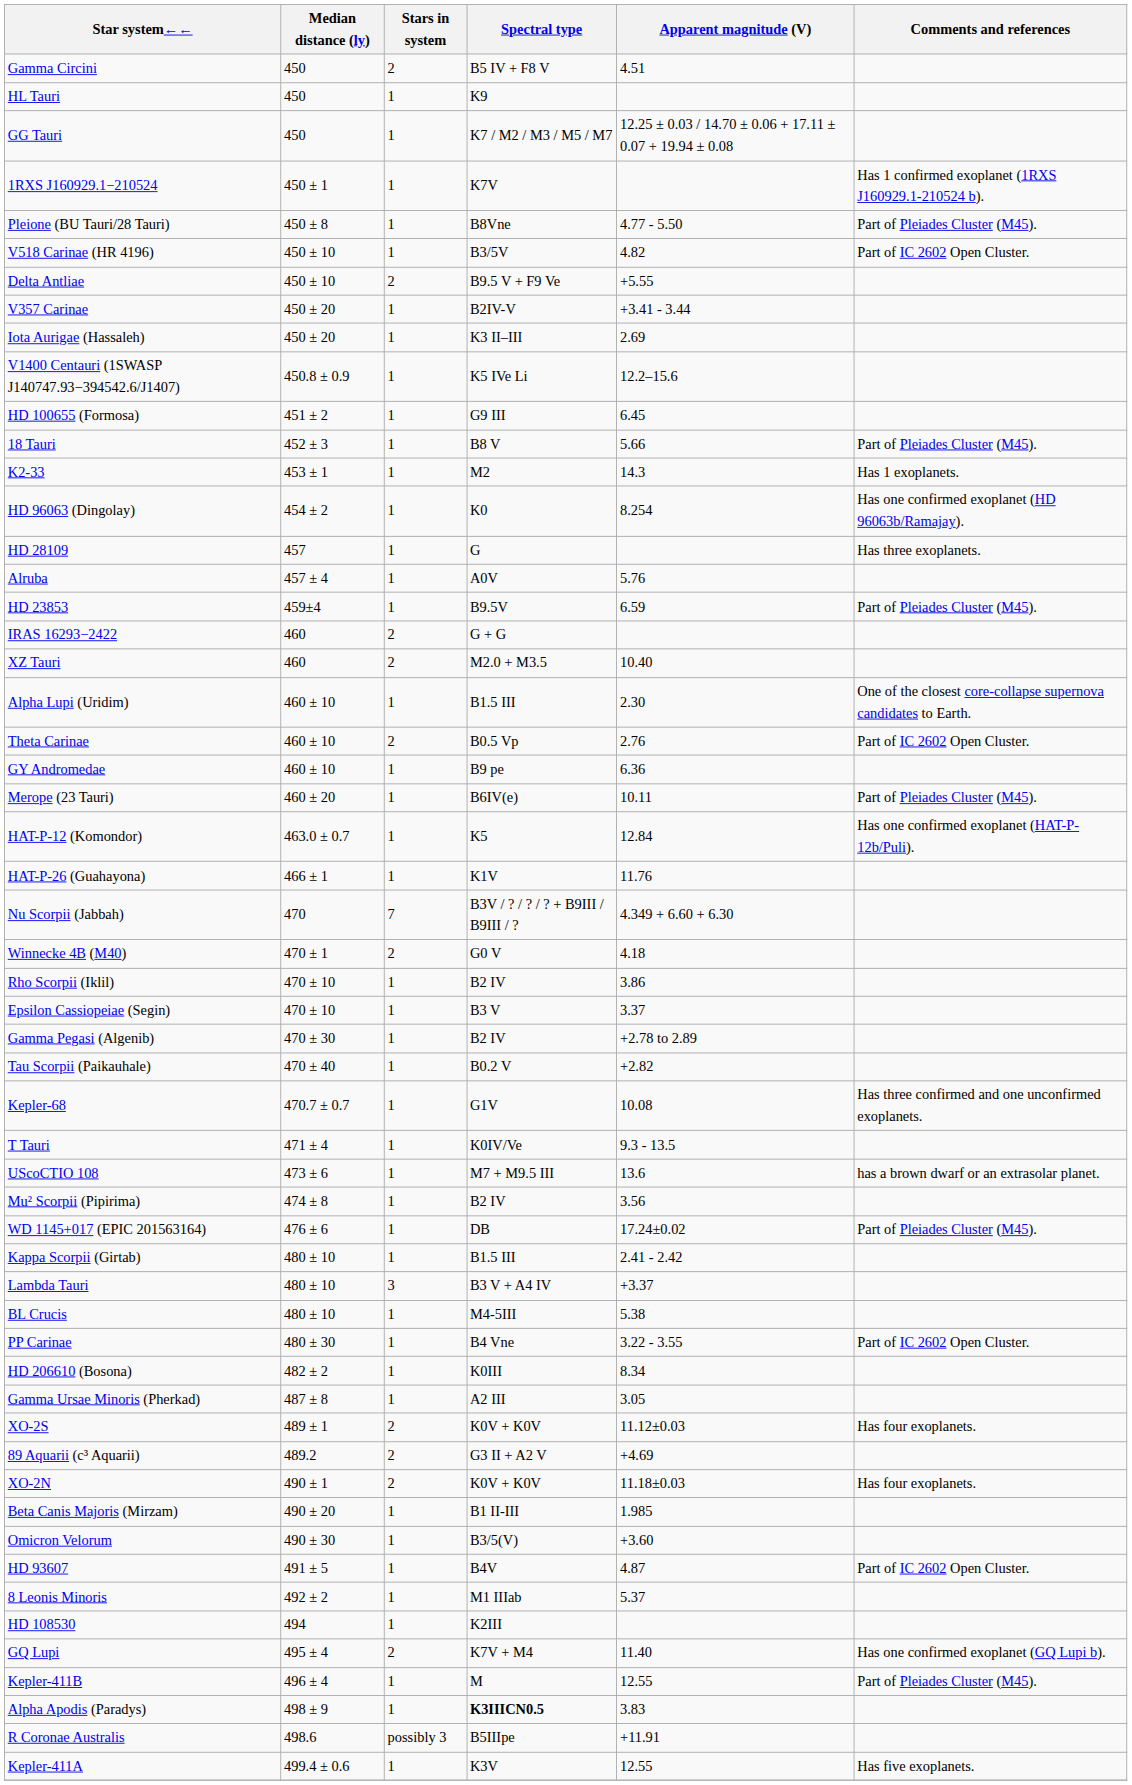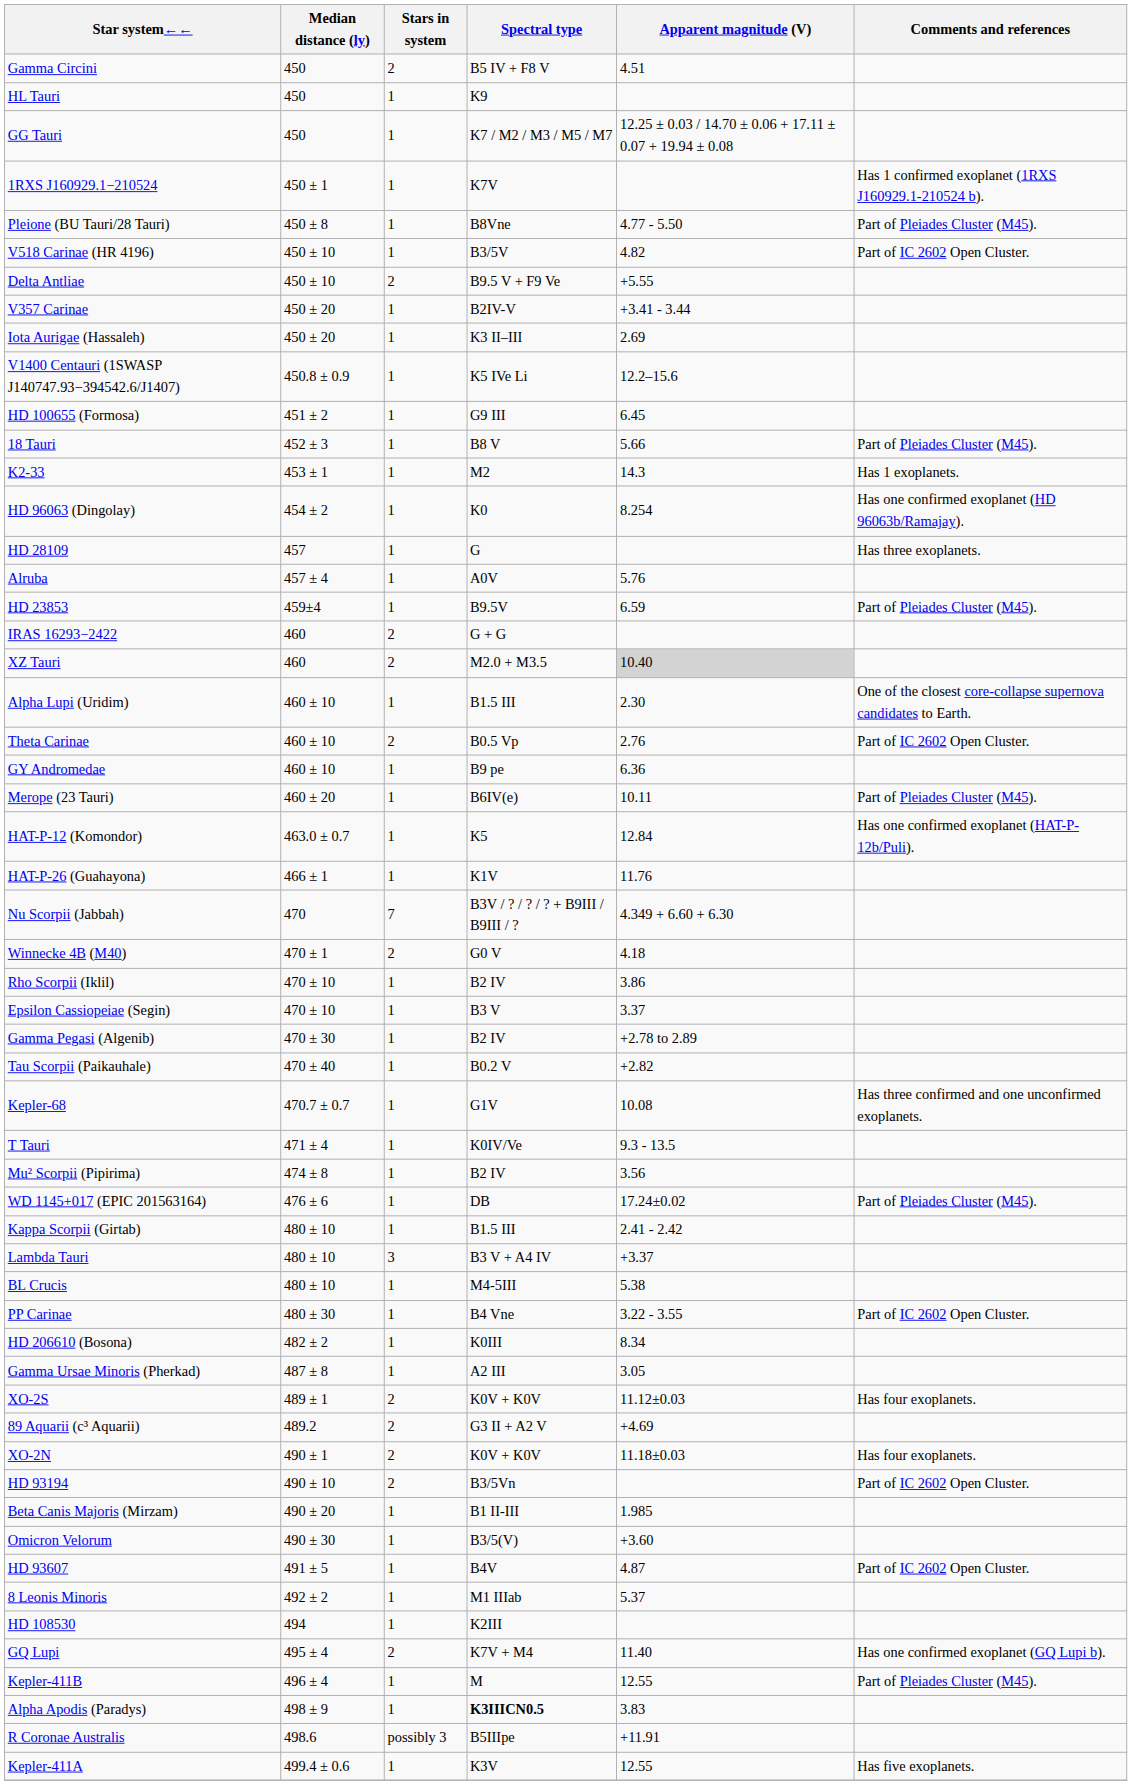(636, 663) no background -> (636, 663) lightgrey background
- row: (53, 1173)
+ row: (38, 1483)
